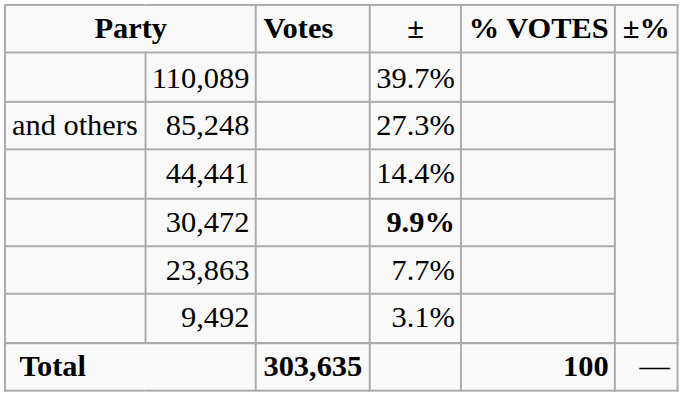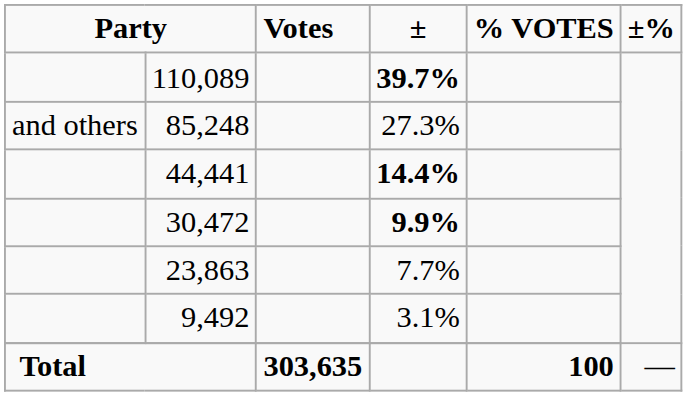(416, 76) normal -> (418, 76) bold
(416, 173) normal -> (418, 173) bold
